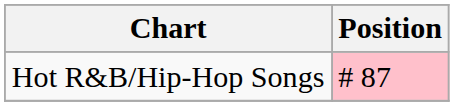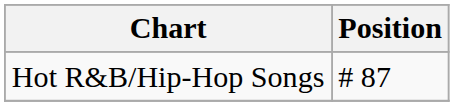(365, 76) pink background -> (365, 76) no background
